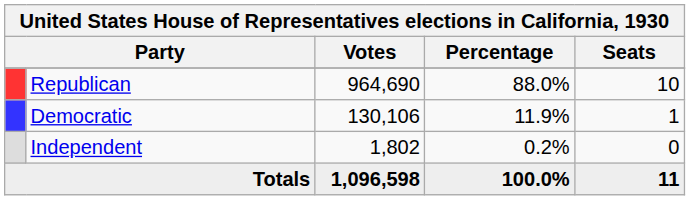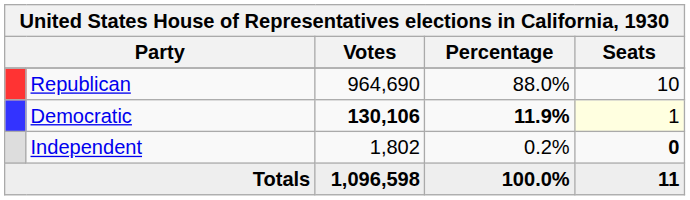(384, 116) normal -> (384, 116) bold
(542, 116) normal -> (542, 116) bold
(674, 116) no background -> (674, 116) lightyellow background
(674, 148) normal -> (674, 148) bold
